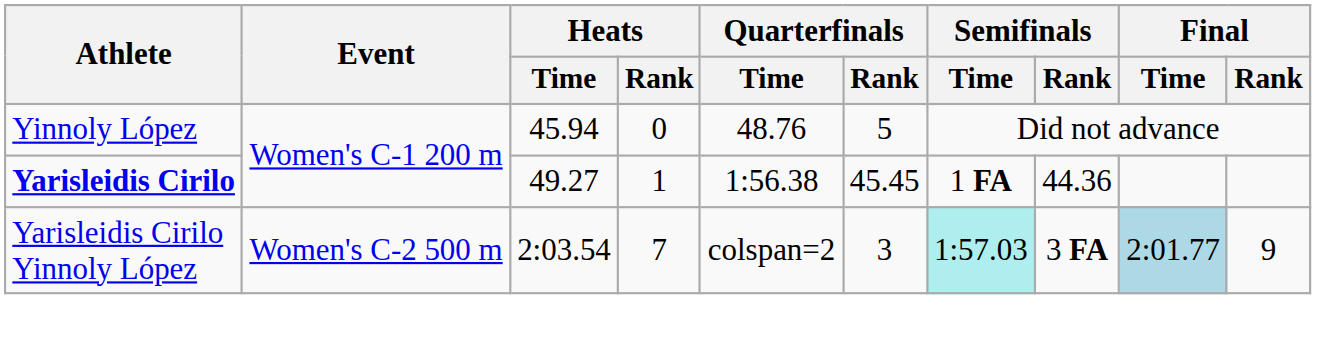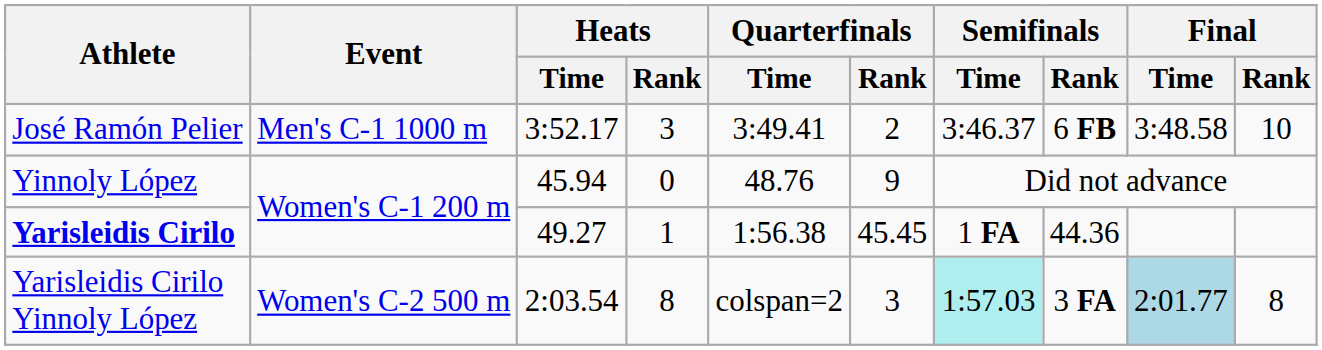+ row: (127, 129)
(885, 129) 5 -> (892, 180) 9
(659, 250) 7 -> (667, 301) 8
(1268, 250) 9 -> (1276, 301) 8
